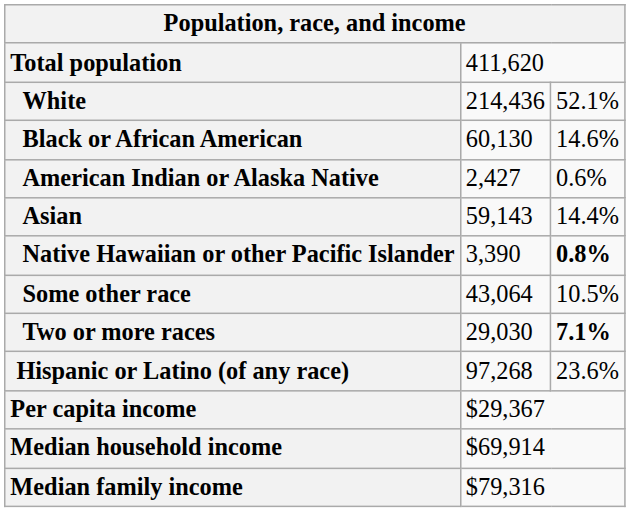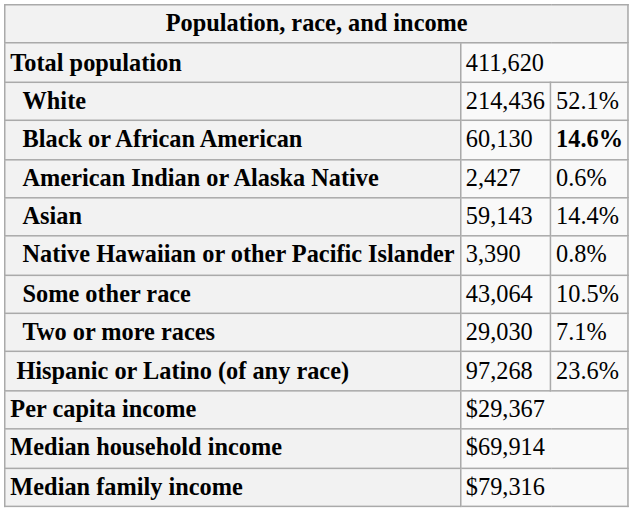(587, 139) normal -> (590, 139) bold
(583, 255) bold -> (581, 255) normal
(583, 332) bold -> (581, 332) normal
